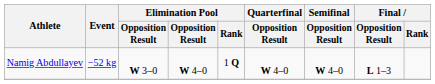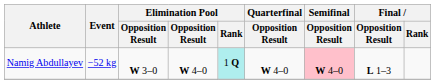(231, 64) no background -> (231, 64) paleturquoise background
(329, 71) no background -> (329, 71) pink background
